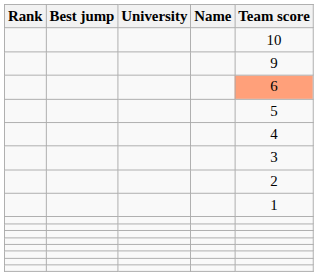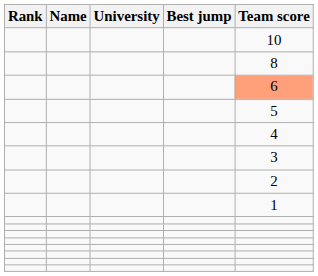columns swapped: (213, 16) <-> (82, 16)
(274, 63) 9 -> (274, 63) 8
